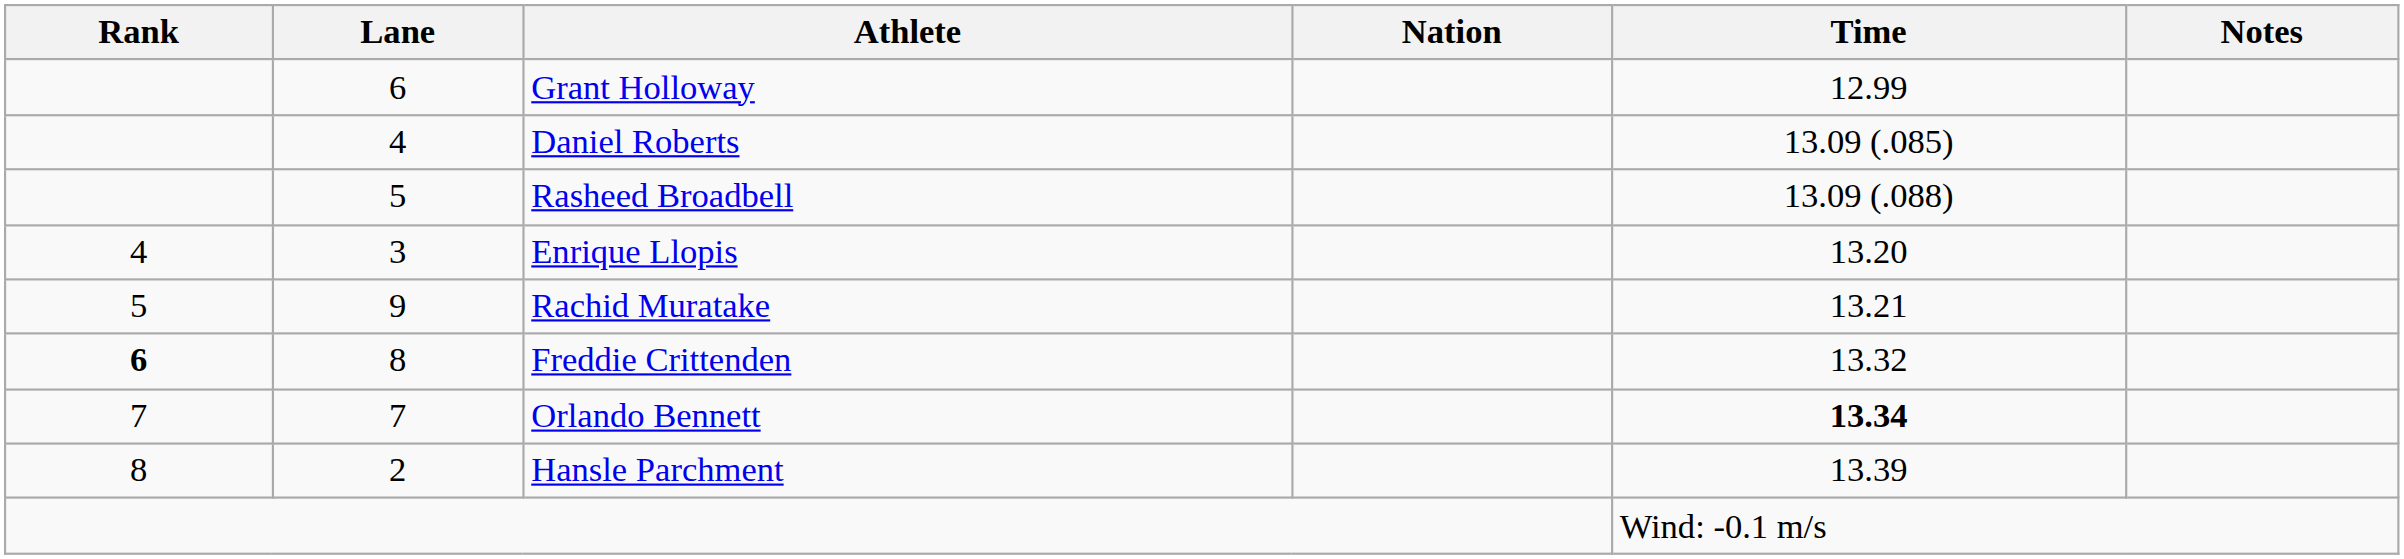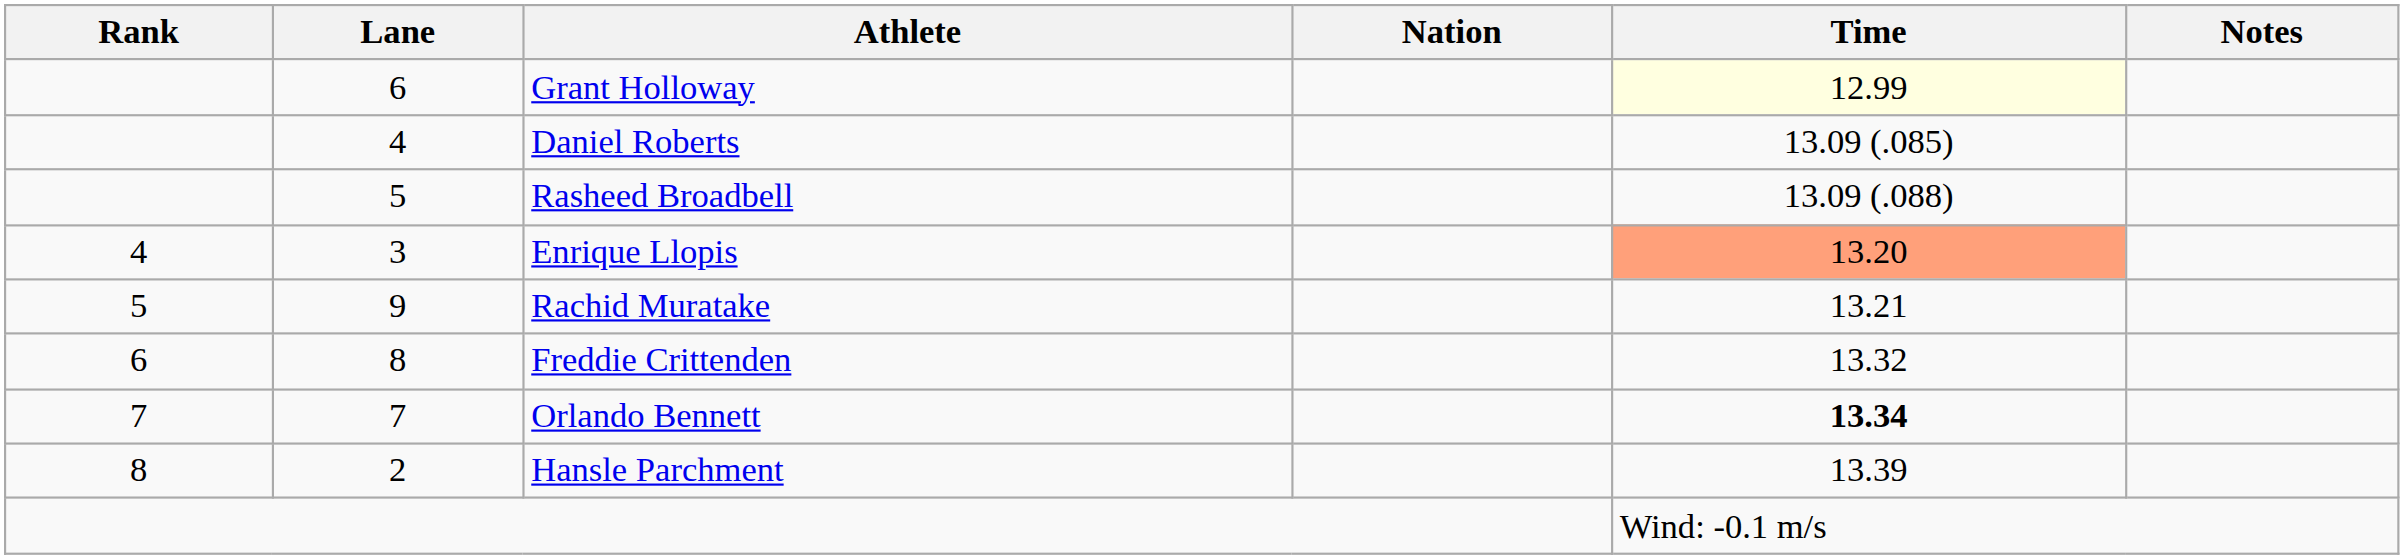(1869, 86) no background -> (1869, 86) lightyellow background
(1869, 251) no background -> (1869, 251) lightsalmon background
(139, 360) bold -> (139, 360) normal
